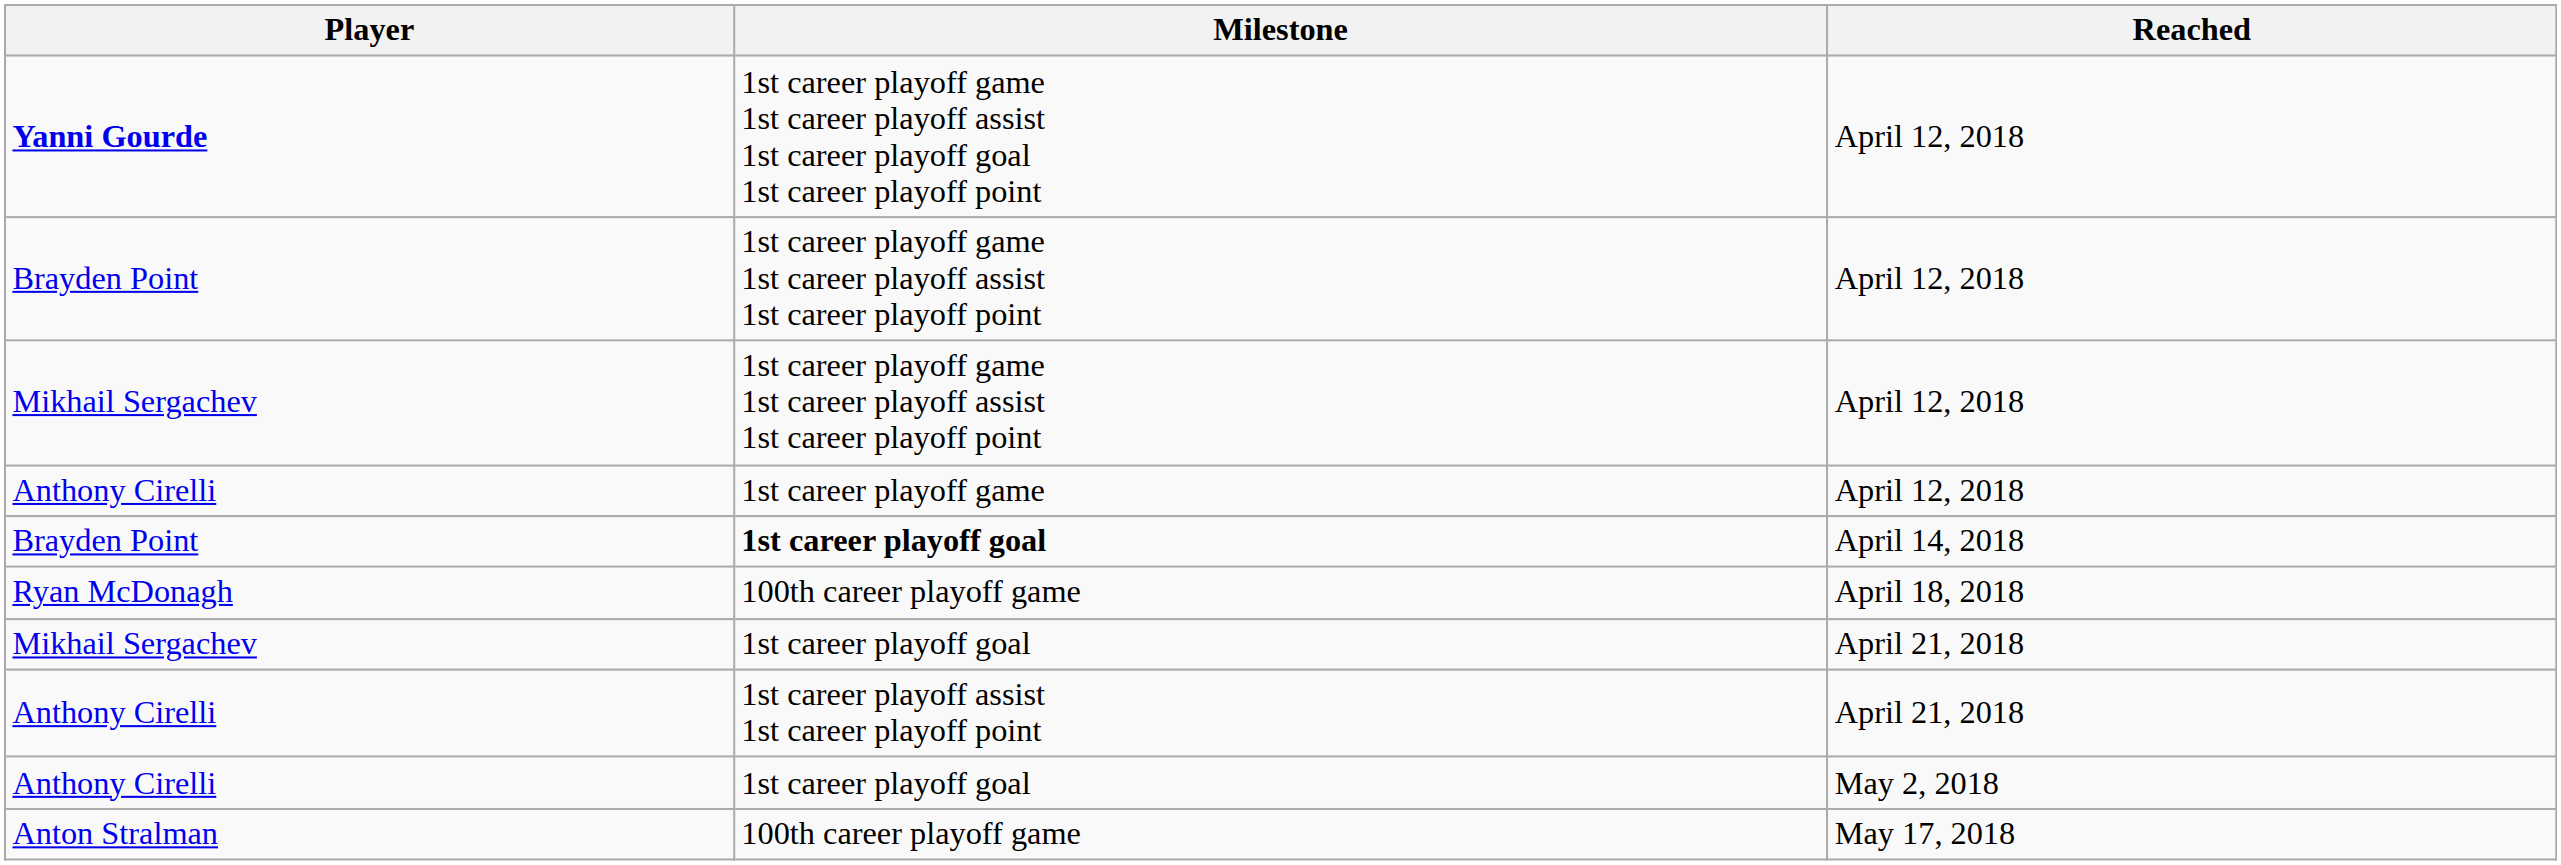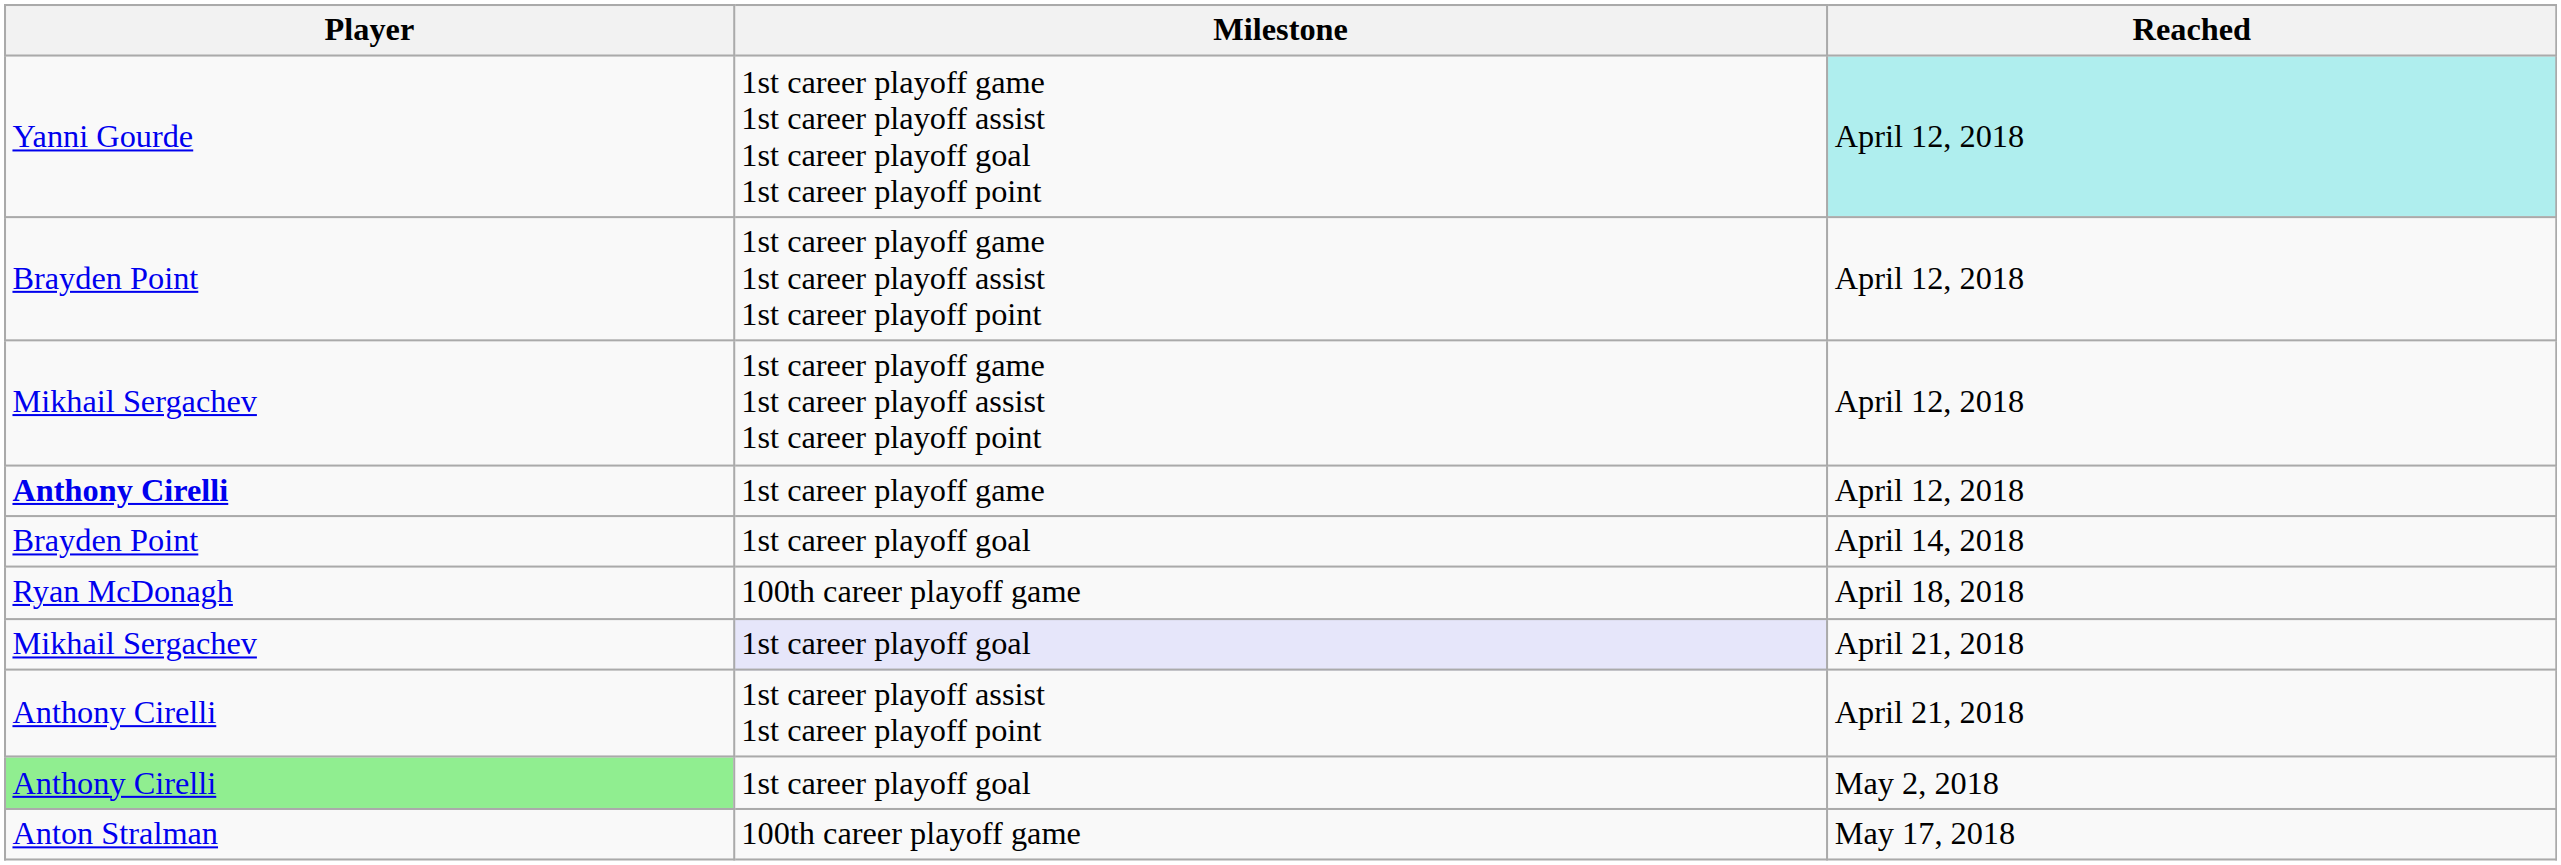(110, 135) bold -> (103, 135) normal
(1929, 135) no background -> (1929, 135) paleturquoise background
(114, 489) normal -> (120, 489) bold
(894, 540) bold -> (886, 540) normal
(886, 643) no background -> (886, 643) lavender background
(114, 782) no background -> (114, 782) lightgreen background
